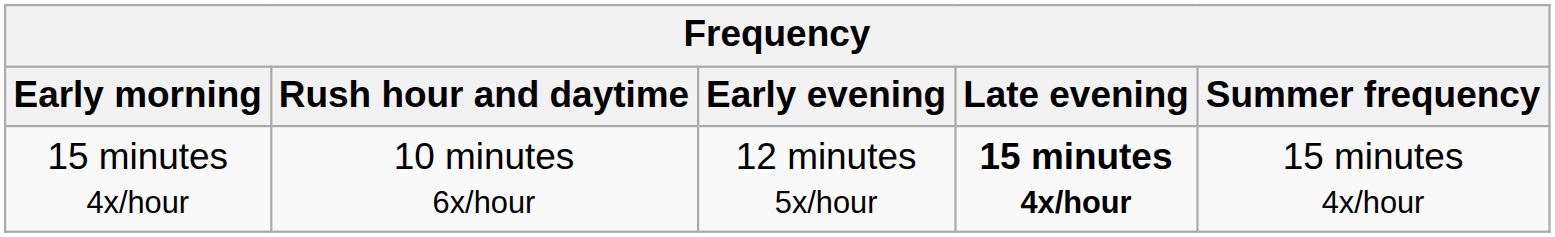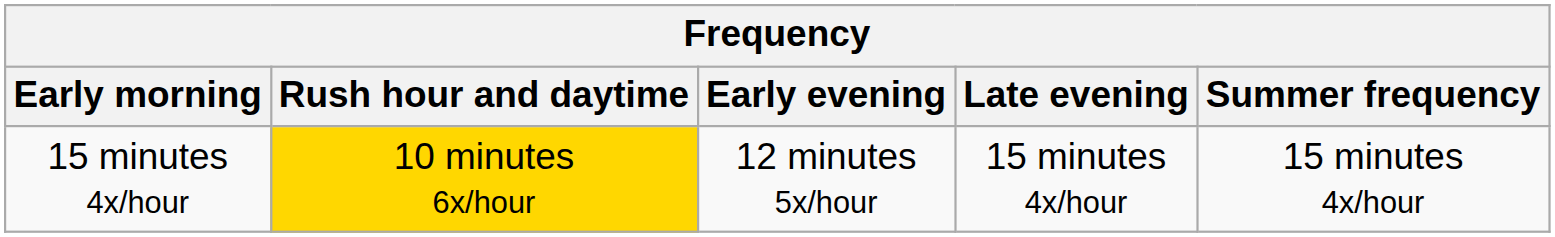(484, 177) no background -> (484, 177) gold background
(1076, 178) bold -> (1076, 177) normal
